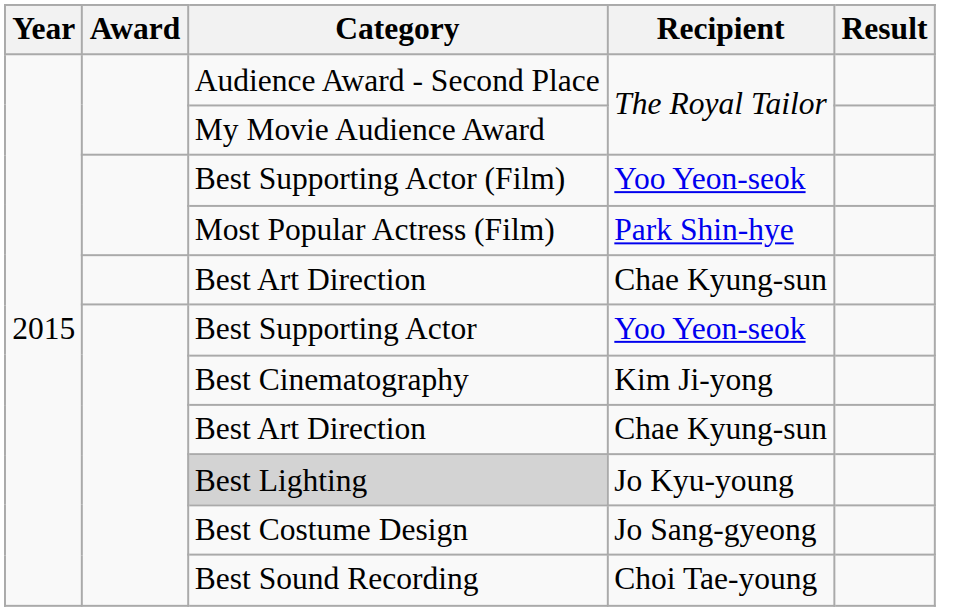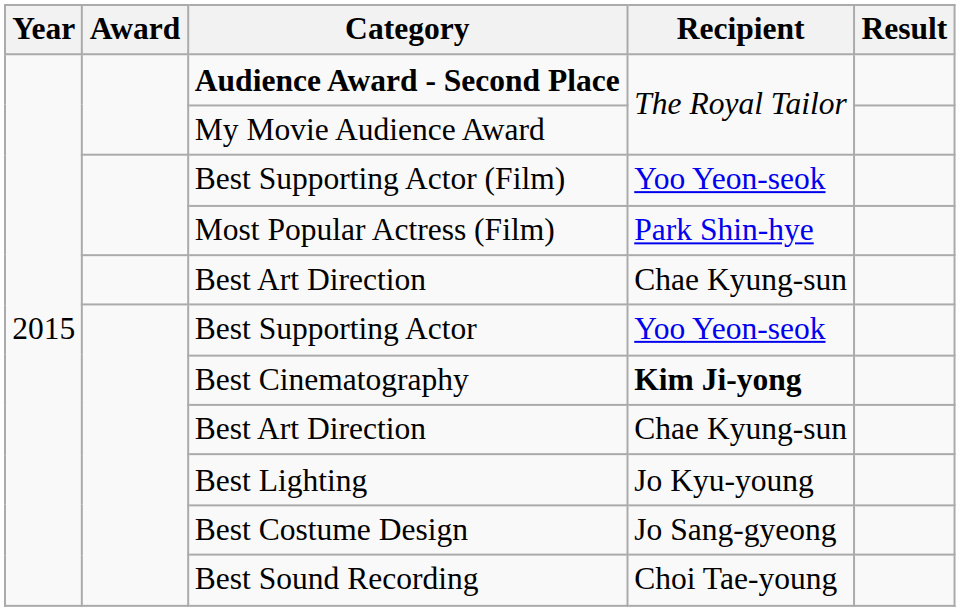(397, 79) normal -> (407, 79) bold
(694, 379) normal -> (718, 379) bold
(281, 479) lightgrey background -> (281, 479) no background
